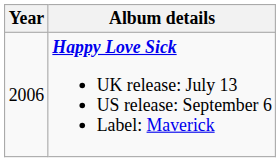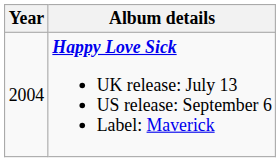(26, 94) 2006 -> (26, 94) 2004
